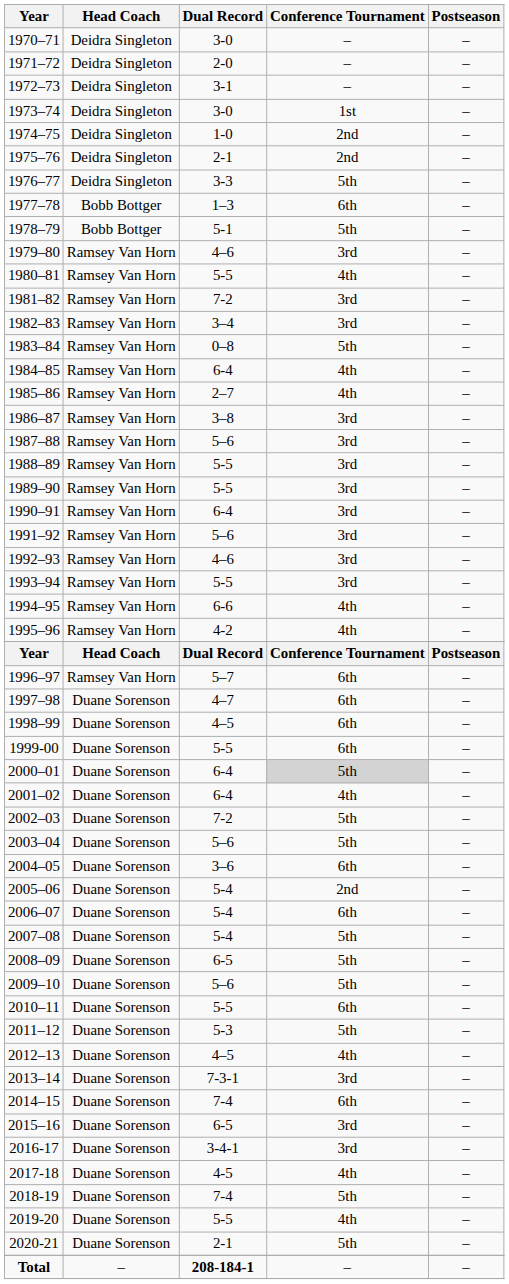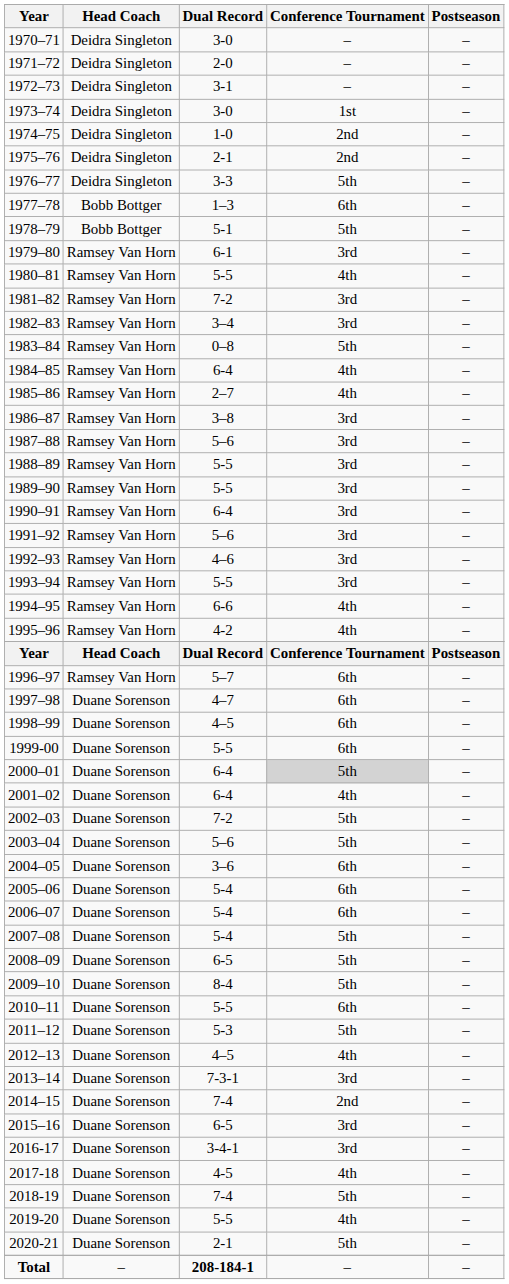(223, 252) 4–6 -> (223, 252) 6-1
(347, 889) 2nd -> (347, 889) 6th
(223, 983) 5–6 -> (223, 983) 8-4
(347, 1101) 6th -> (347, 1101) 2nd
